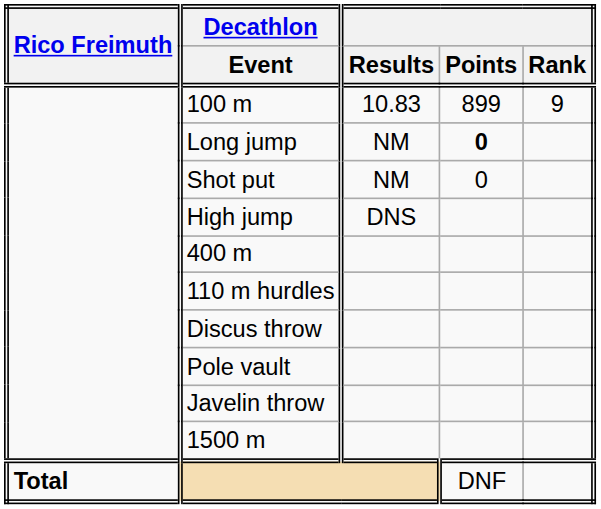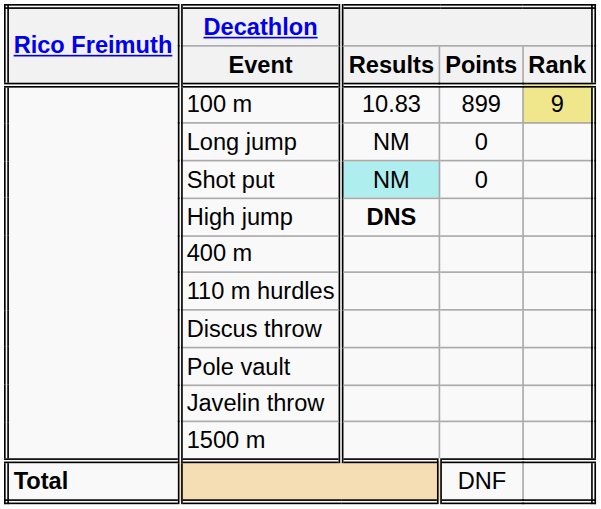(557, 105) no background -> (557, 105) khaki background
(481, 142) bold -> (481, 142) normal
(391, 180) no background -> (391, 180) paleturquoise background
(391, 217) normal -> (391, 217) bold
